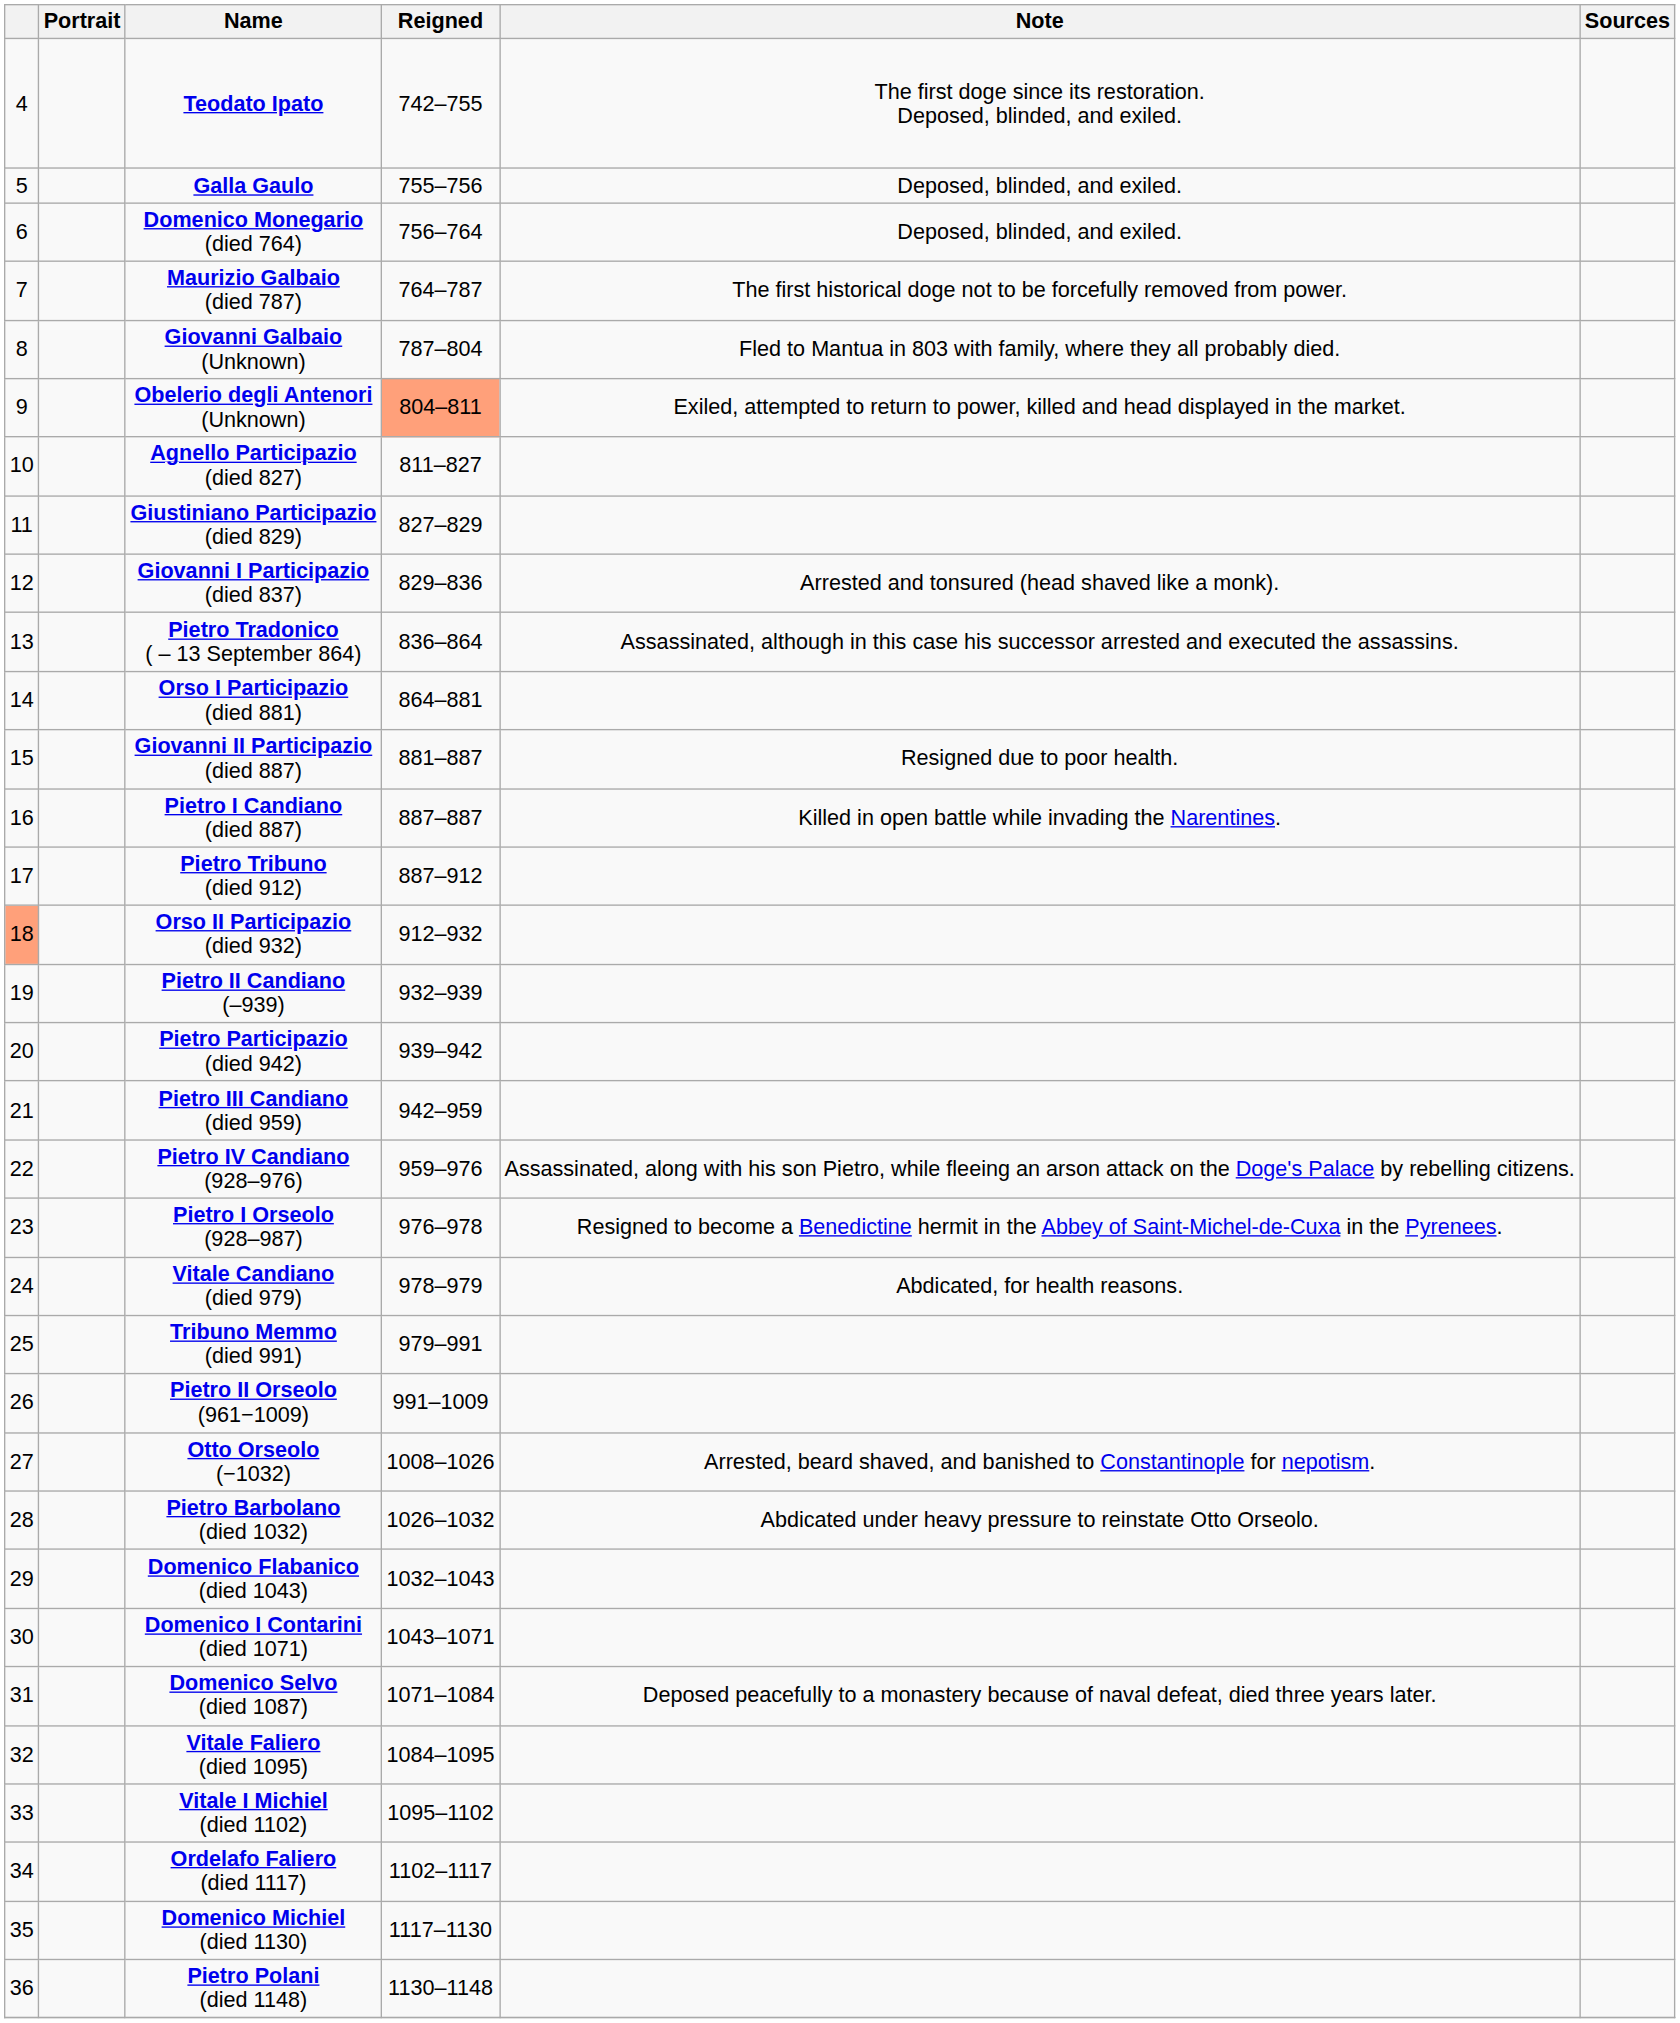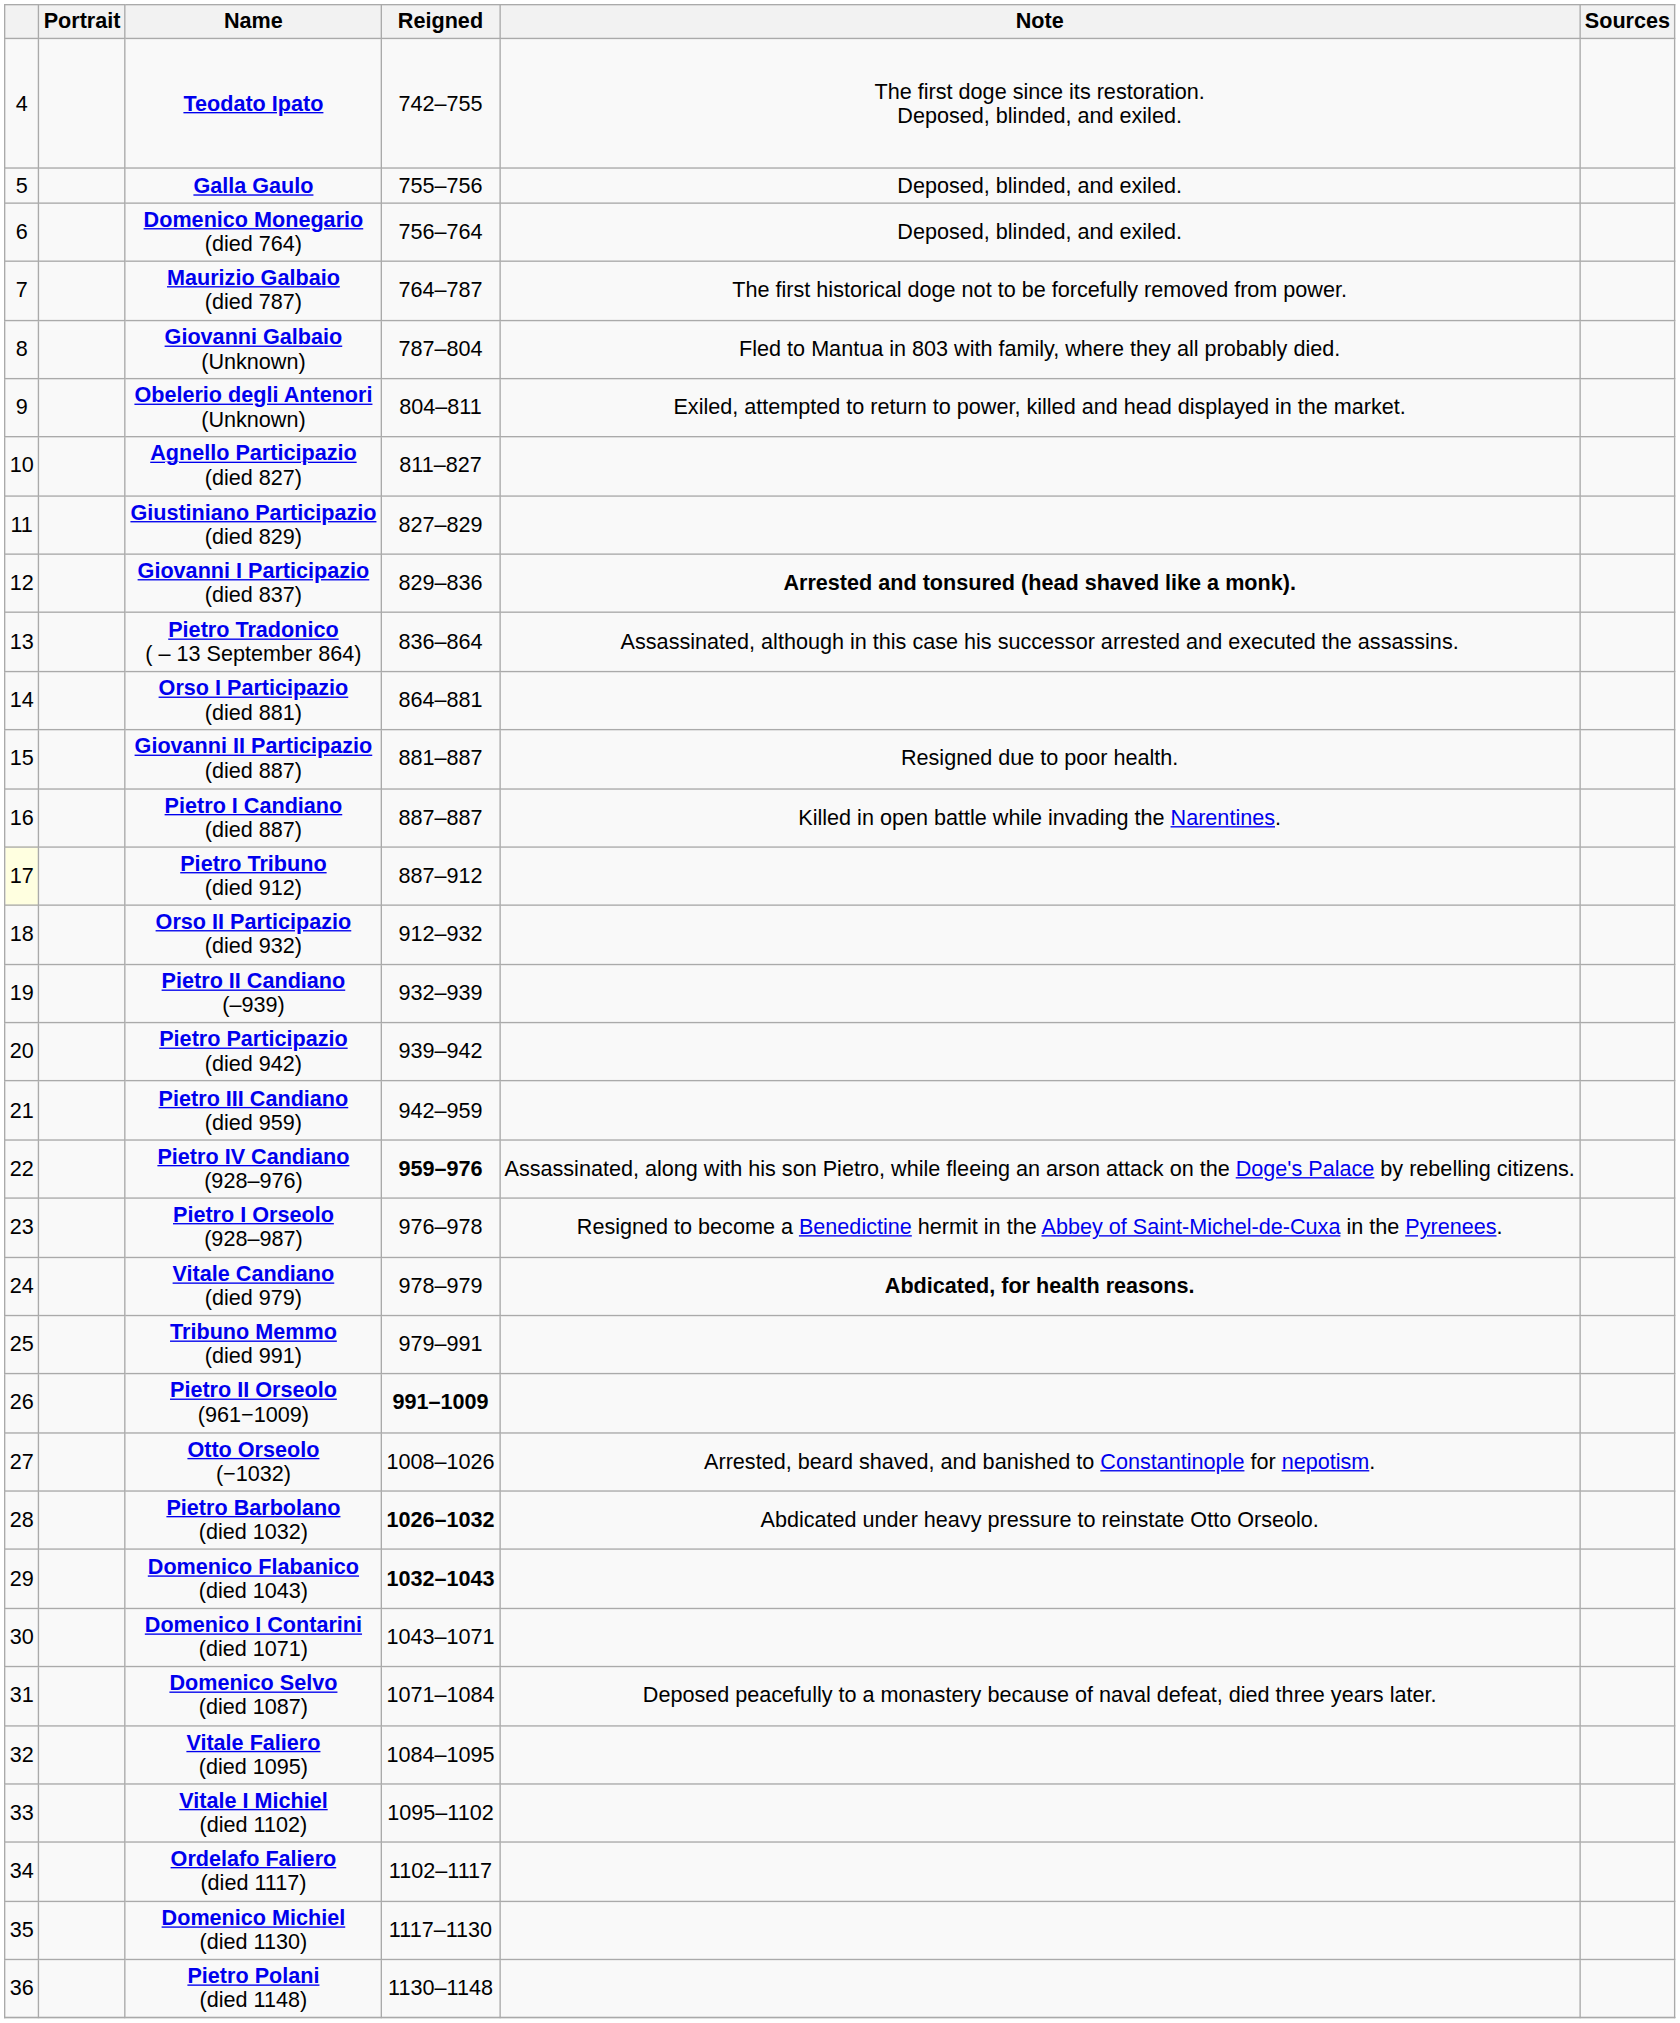(440, 407) lightsalmon background -> (440, 407) no background
(1040, 583) normal -> (1040, 583) bold
(22, 876) no background -> (22, 876) lightyellow background
(22, 934) lightsalmon background -> (22, 934) no background
(440, 1168) normal -> (440, 1168) bold
(1040, 1285) normal -> (1040, 1285) bold
(440, 1403) normal -> (440, 1403) bold
(440, 1520) normal -> (440, 1520) bold
(440, 1578) normal -> (440, 1578) bold
